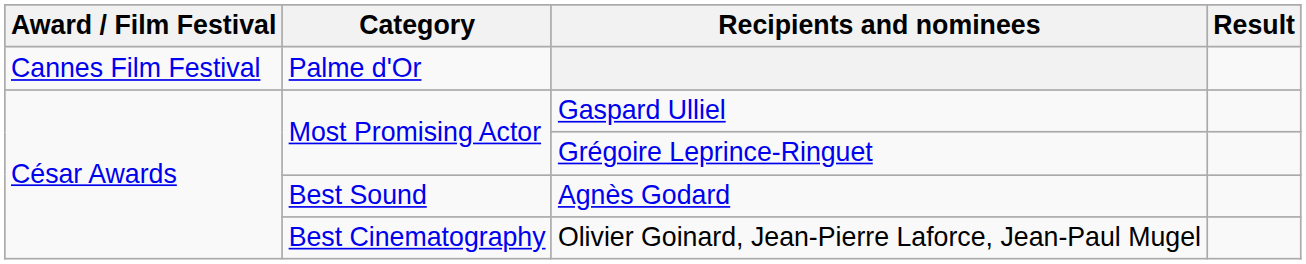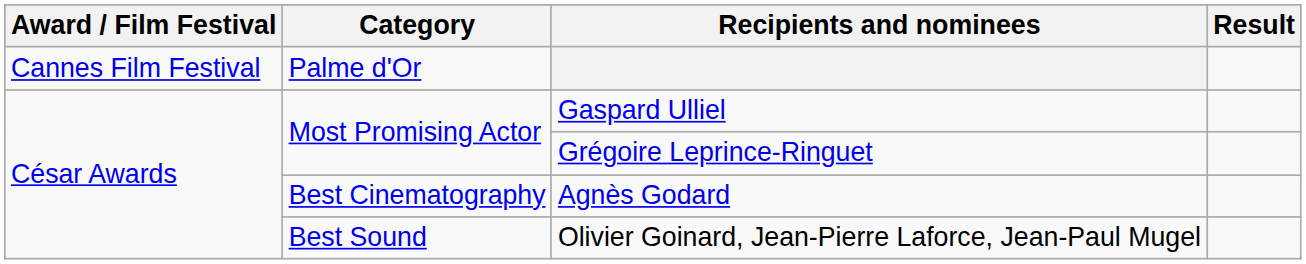(358, 195) Best Sound -> (417, 195) Best Cinematography
(417, 237) Best Cinematography -> (358, 237) Best Sound
